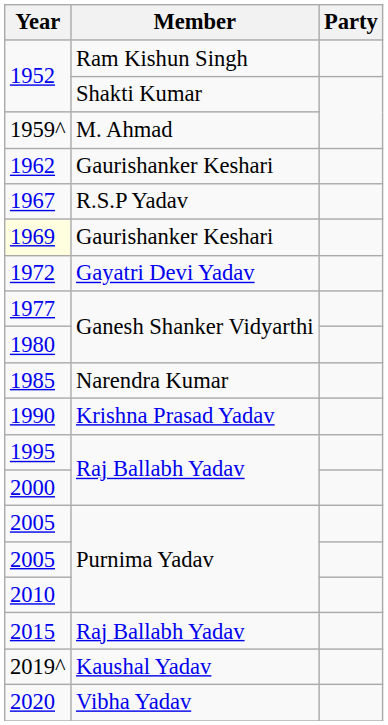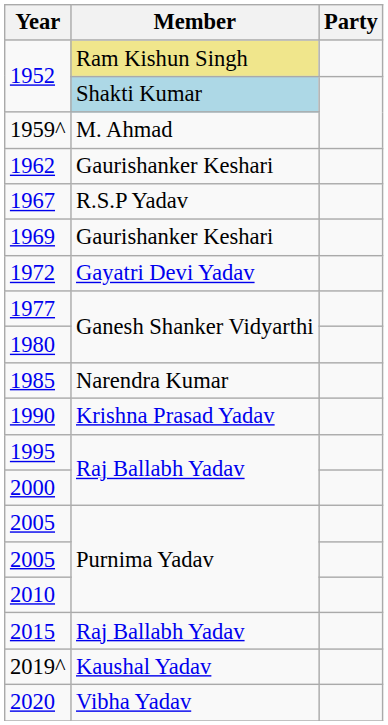(162, 58) no background -> (162, 58) khaki background
(139, 93) no background -> (139, 93) lightblue background
(32, 237) lightyellow background -> (32, 237) no background
